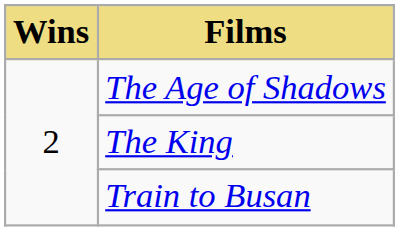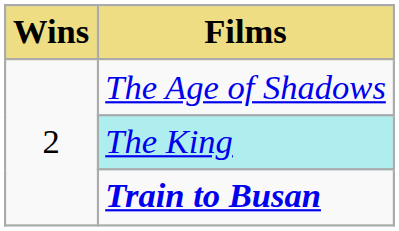(169, 141) no background -> (169, 141) paleturquoise background
(208, 196) normal -> (213, 196) bold
